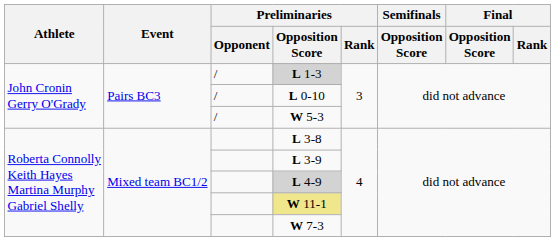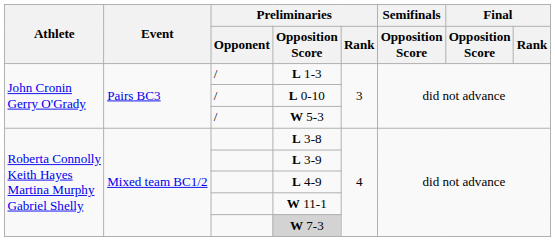(307, 74) lightgrey background -> (307, 74) no background
(307, 182) lightgrey background -> (307, 182) no background
(307, 204) khaki background -> (307, 204) no background
(307, 225) no background -> (307, 225) lightgrey background
